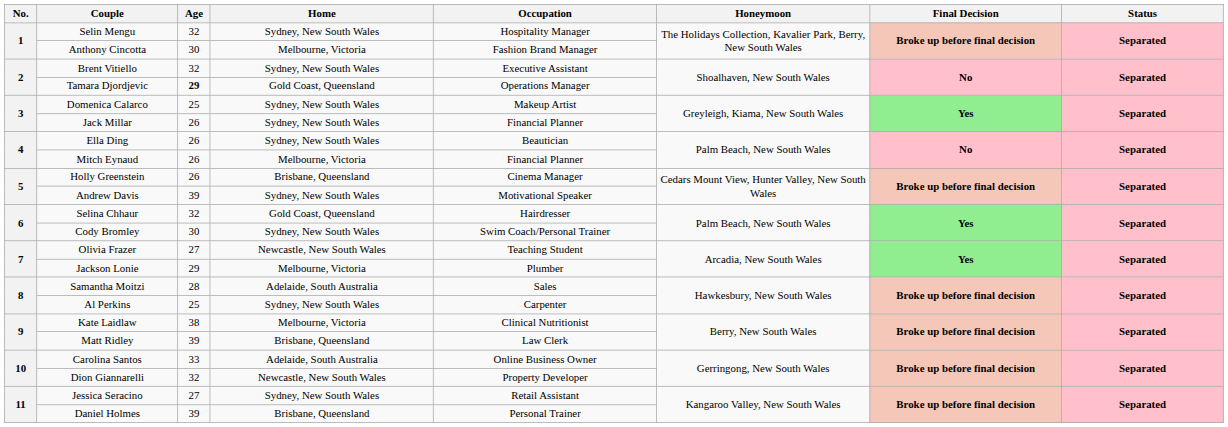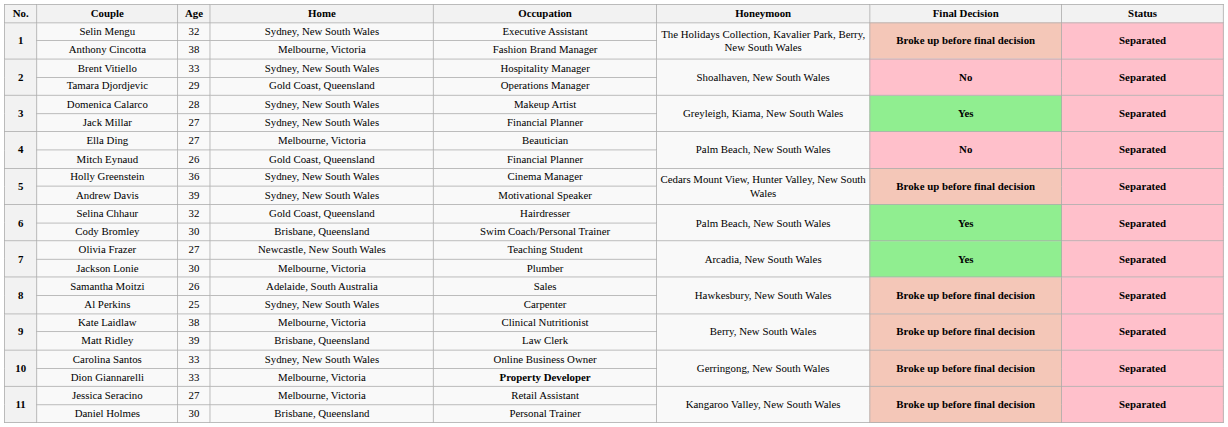(545, 31) Hospitality Manager -> (545, 31) Executive Assistant
(194, 50) 30 -> (194, 50) 38
(194, 68) 32 -> (194, 68) 33
(545, 68) Executive Assistant -> (545, 68) Hospitality Manager
(194, 86) bold -> (194, 86) normal
(194, 104) 25 -> (194, 104) 28
(194, 122) 26 -> (194, 122) 27
(194, 141) 26 -> (194, 141) 27
(322, 141) Sydney, New South Wales -> (322, 141) Melbourne, Victoria
(322, 159) Melbourne, Victoria -> (322, 159) Gold Coast, Queensland
(194, 177) 26 -> (194, 177) 36
(322, 177) Brisbane, Queensland -> (322, 177) Sydney, New South Wales
(322, 231) Sydney, New South Wales -> (322, 231) Brisbane, Queensland
(194, 268) 29 -> (194, 268) 30
(194, 286) 28 -> (194, 286) 26
(322, 359) Adelaide, South Australia -> (322, 359) Sydney, New South Wales
(194, 377) 32 -> (194, 377) 33
(322, 377) Newcastle, New South Wales -> (322, 377) Melbourne, Victoria
(545, 377) normal -> (545, 377) bold
(322, 395) Sydney, New South Wales -> (322, 395) Melbourne, Victoria
(194, 413) 39 -> (194, 413) 30
